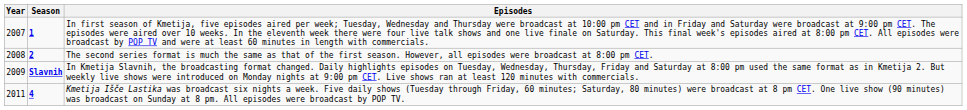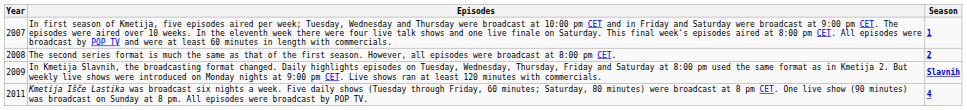columns swapped: (46, 11) <-> (513, 11)
